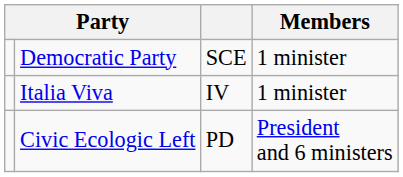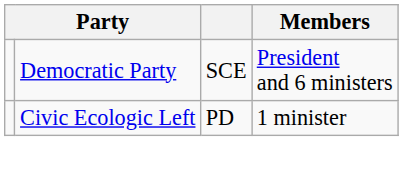(302, 57) 1 minister -> (325, 69) President and 6 ministers
- row: (66, 92)
(325, 140) President and 6 ministers -> (302, 117) 1 minister
